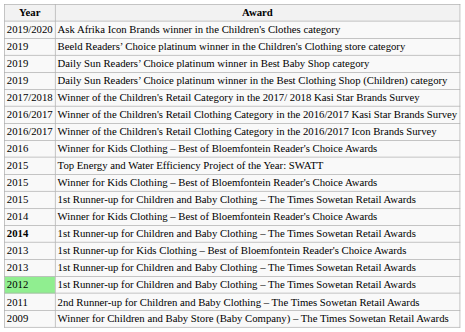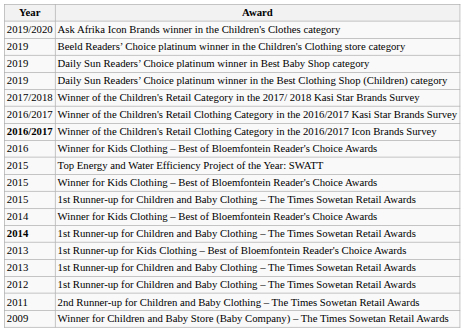(30, 132) normal -> (30, 132) bold
(18, 285) lightgreen background -> (18, 285) no background
